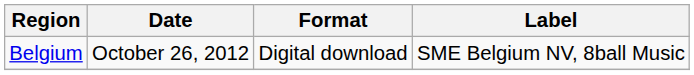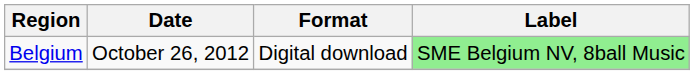(551, 52) no background -> (551, 52) lightgreen background
